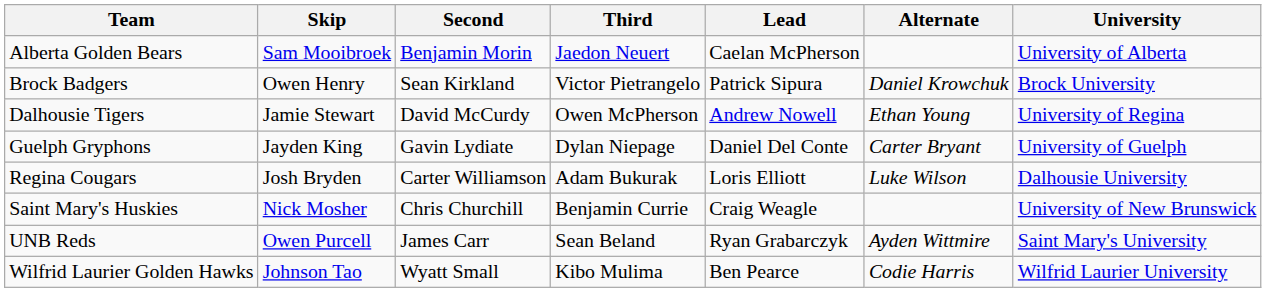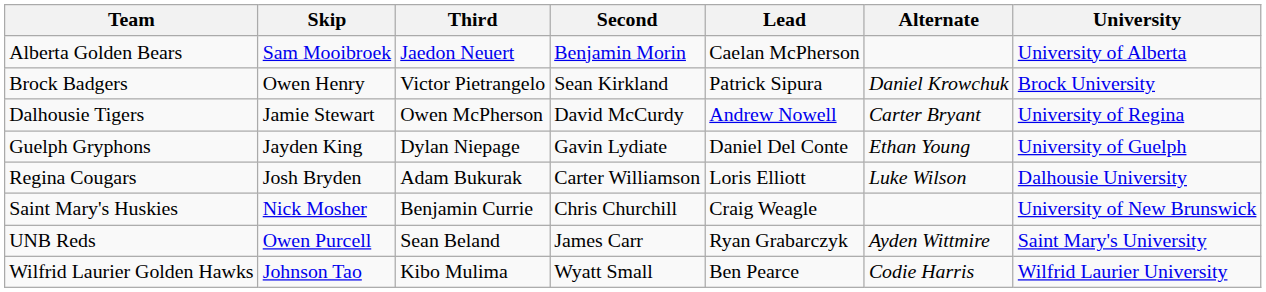columns swapped: (628, 20) <-> (473, 20)
(920, 114) Ethan Young -> (925, 114) Carter Bryant
(925, 146) Carter Bryant -> (920, 146) Ethan Young
